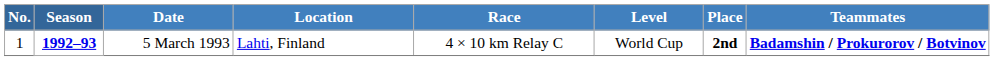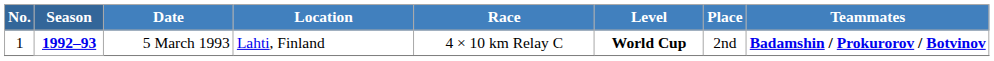(649, 43) normal -> (649, 43) bold
(725, 43) bold -> (725, 43) normal
